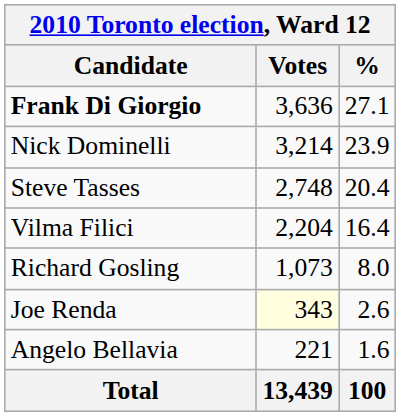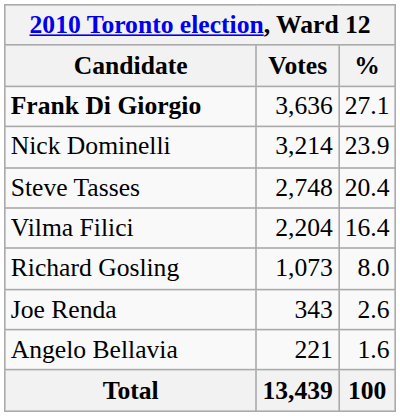(314, 308) lightyellow background -> (314, 308) no background
